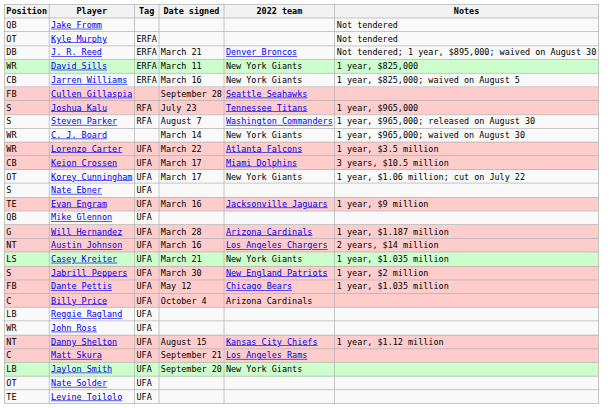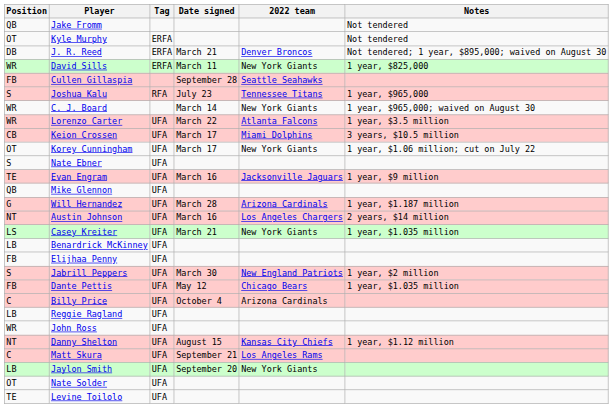- row: (89, 80)
- row: (84, 121)
+ row: (99, 245)
+ row: (84, 259)
